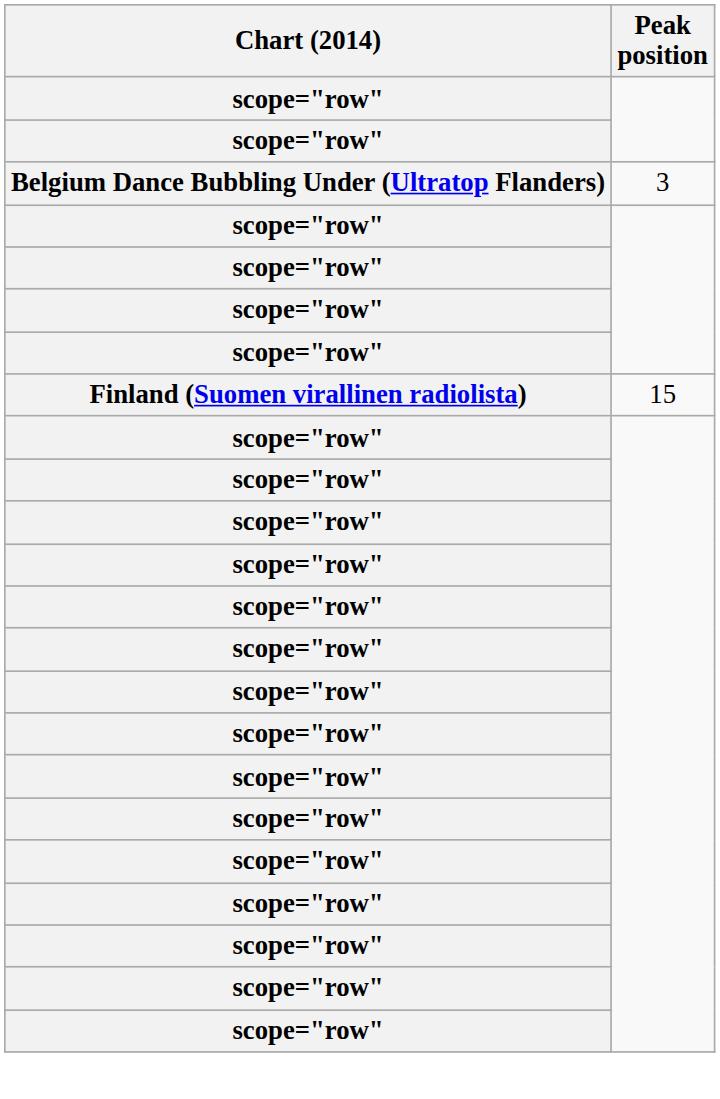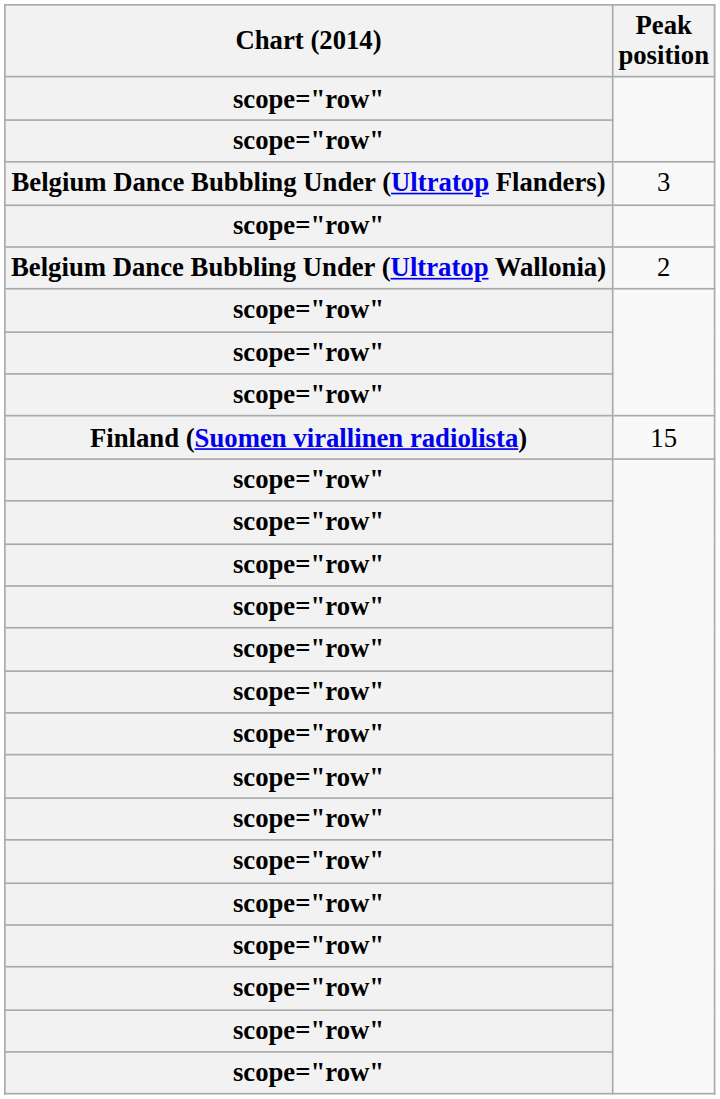+ row: (309, 267)
